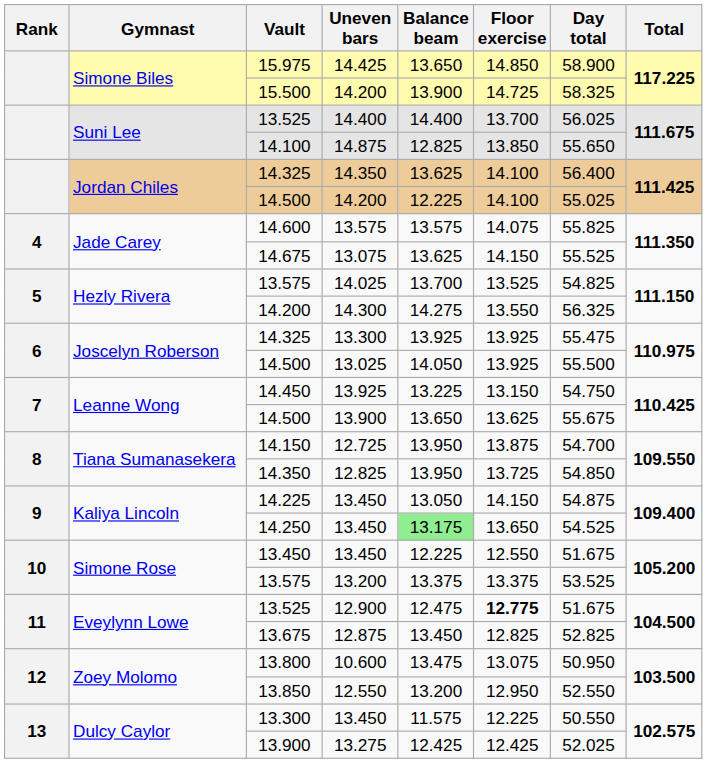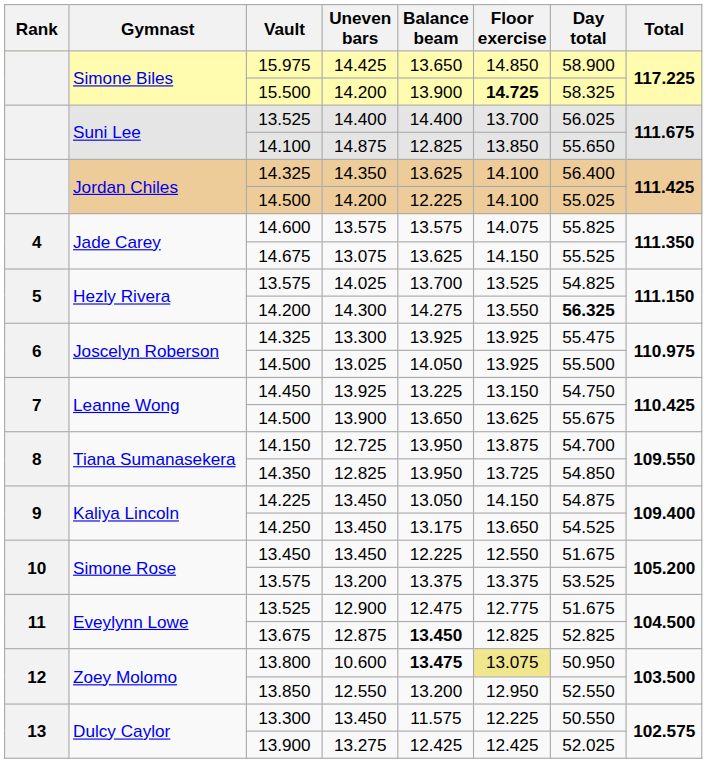(512, 92) normal -> (512, 92) bold
(588, 309) normal -> (588, 309) bold
(436, 527) lightgreen background -> (436, 527) no background
(512, 609) bold -> (512, 609) normal
(436, 636) normal -> (436, 636) bold
(436, 663) normal -> (436, 663) bold
(512, 663) no background -> (512, 663) khaki background
